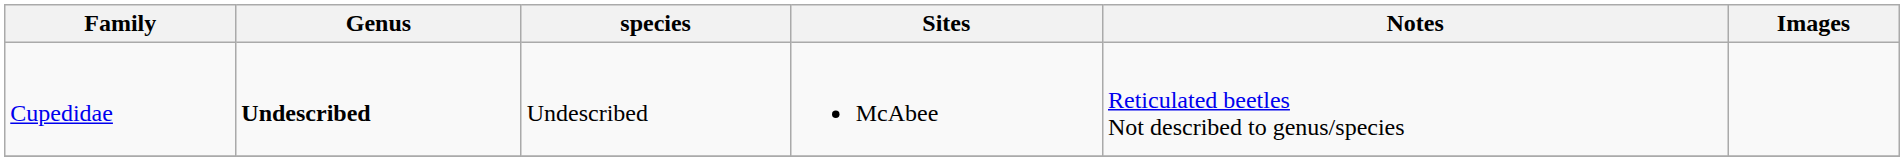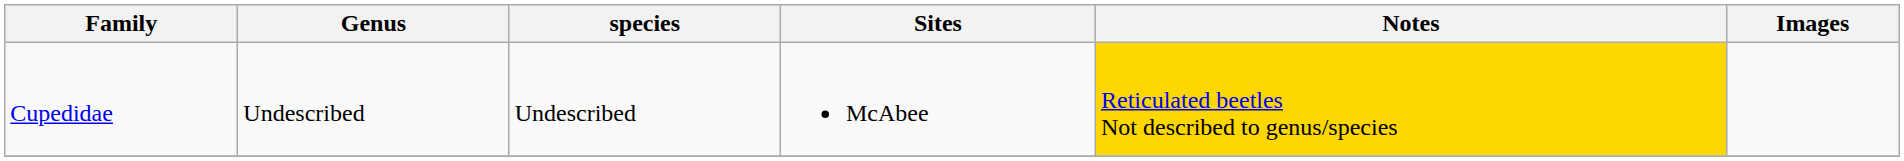(306, 112) bold -> (304, 112) normal
(1256, 112) no background -> (1249, 112) gold background
